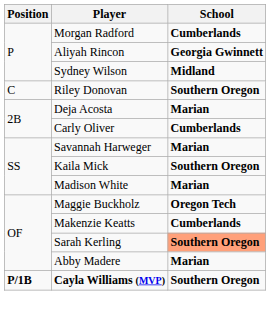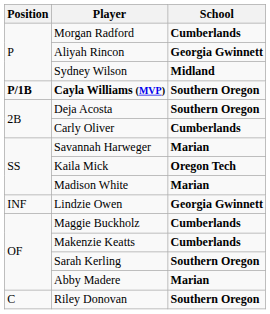rows swapped: (110, 280) <-> (91, 90)
(190, 109) Marian -> (215, 109) Southern Oregon
(215, 166) Southern Oregon -> (203, 166) Oregon Tech
+ row: (88, 204)
(203, 204) Oregon Tech -> (206, 223) Cumberlands
(215, 242) lightsalmon background -> (215, 261) no background
